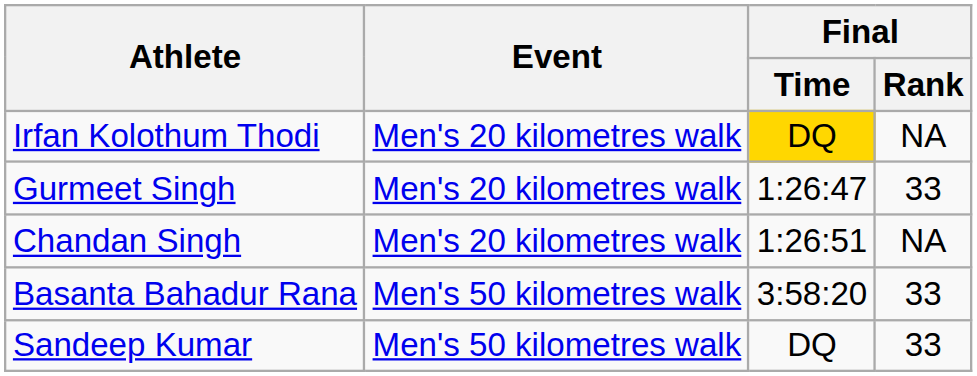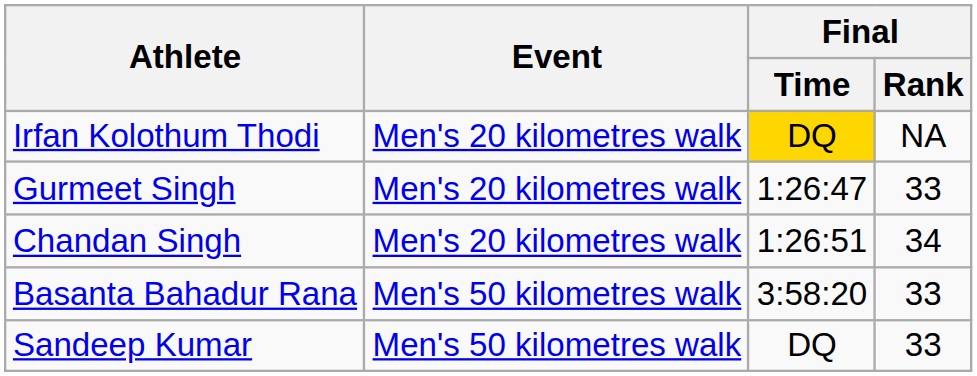(923, 241) NA -> (923, 241) 34
